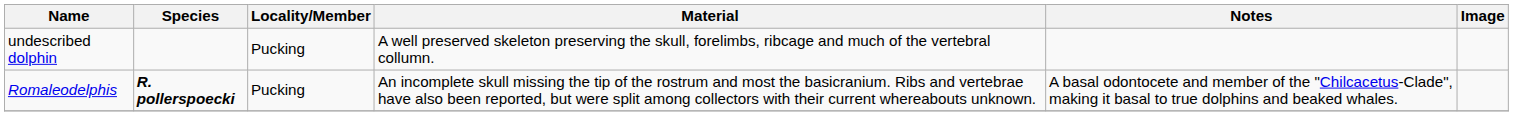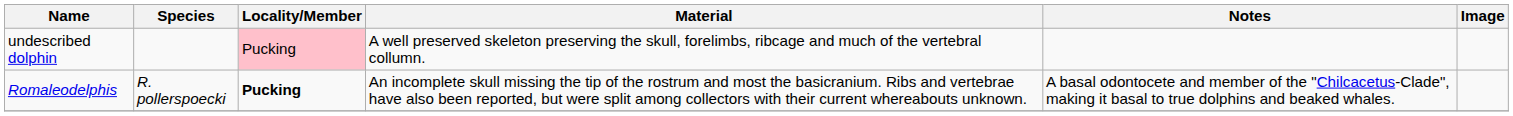(278, 49) no background -> (269, 49) pink background
(186, 90) bold -> (181, 90) normal
(278, 90) normal -> (271, 90) bold
